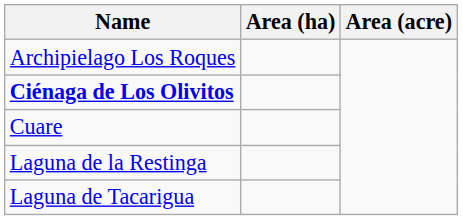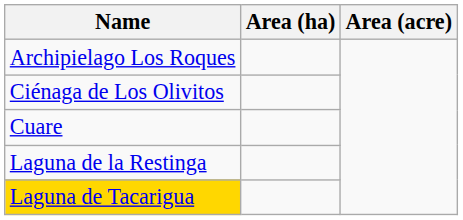(122, 92) bold -> (117, 92) normal
(102, 197) no background -> (102, 197) gold background
